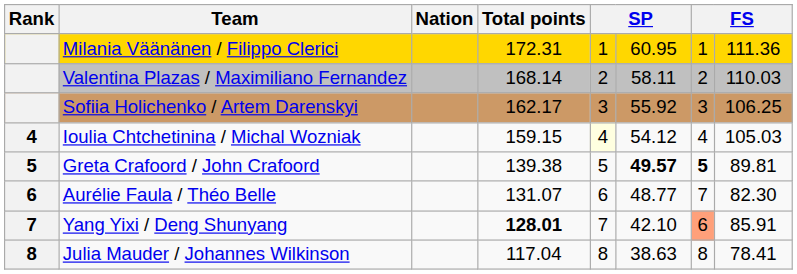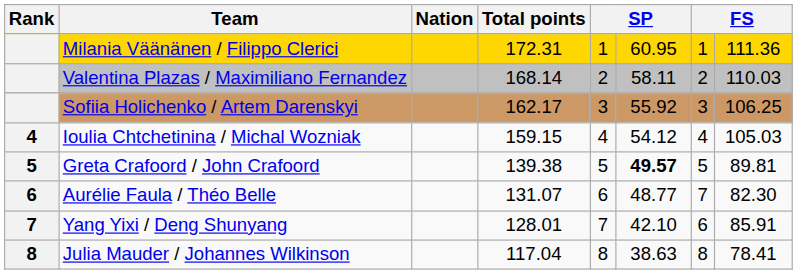(603, 136) lightyellow background -> (603, 136) no background
(703, 166) bold -> (703, 166) normal
(534, 225) bold -> (534, 225) normal
(703, 225) lightsalmon background -> (703, 225) no background
